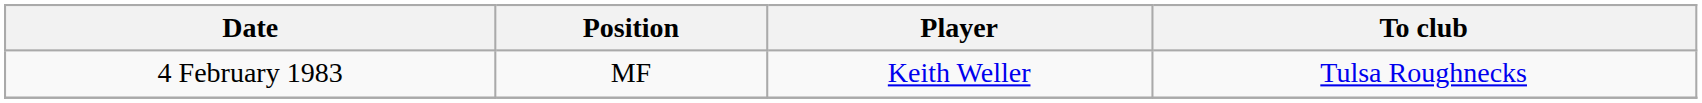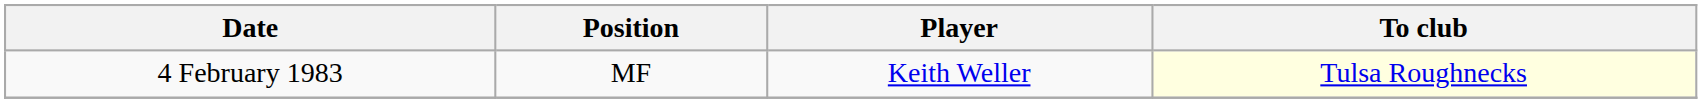(1424, 73) no background -> (1424, 73) lightyellow background
